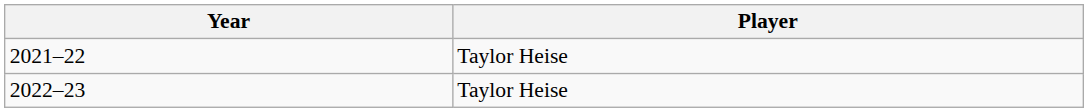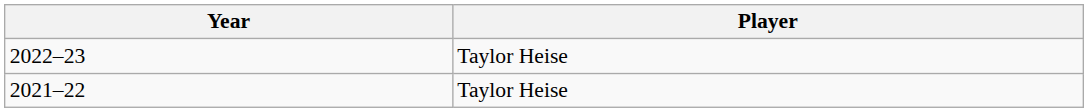rows swapped: (47, 55) <-> (47, 90)
